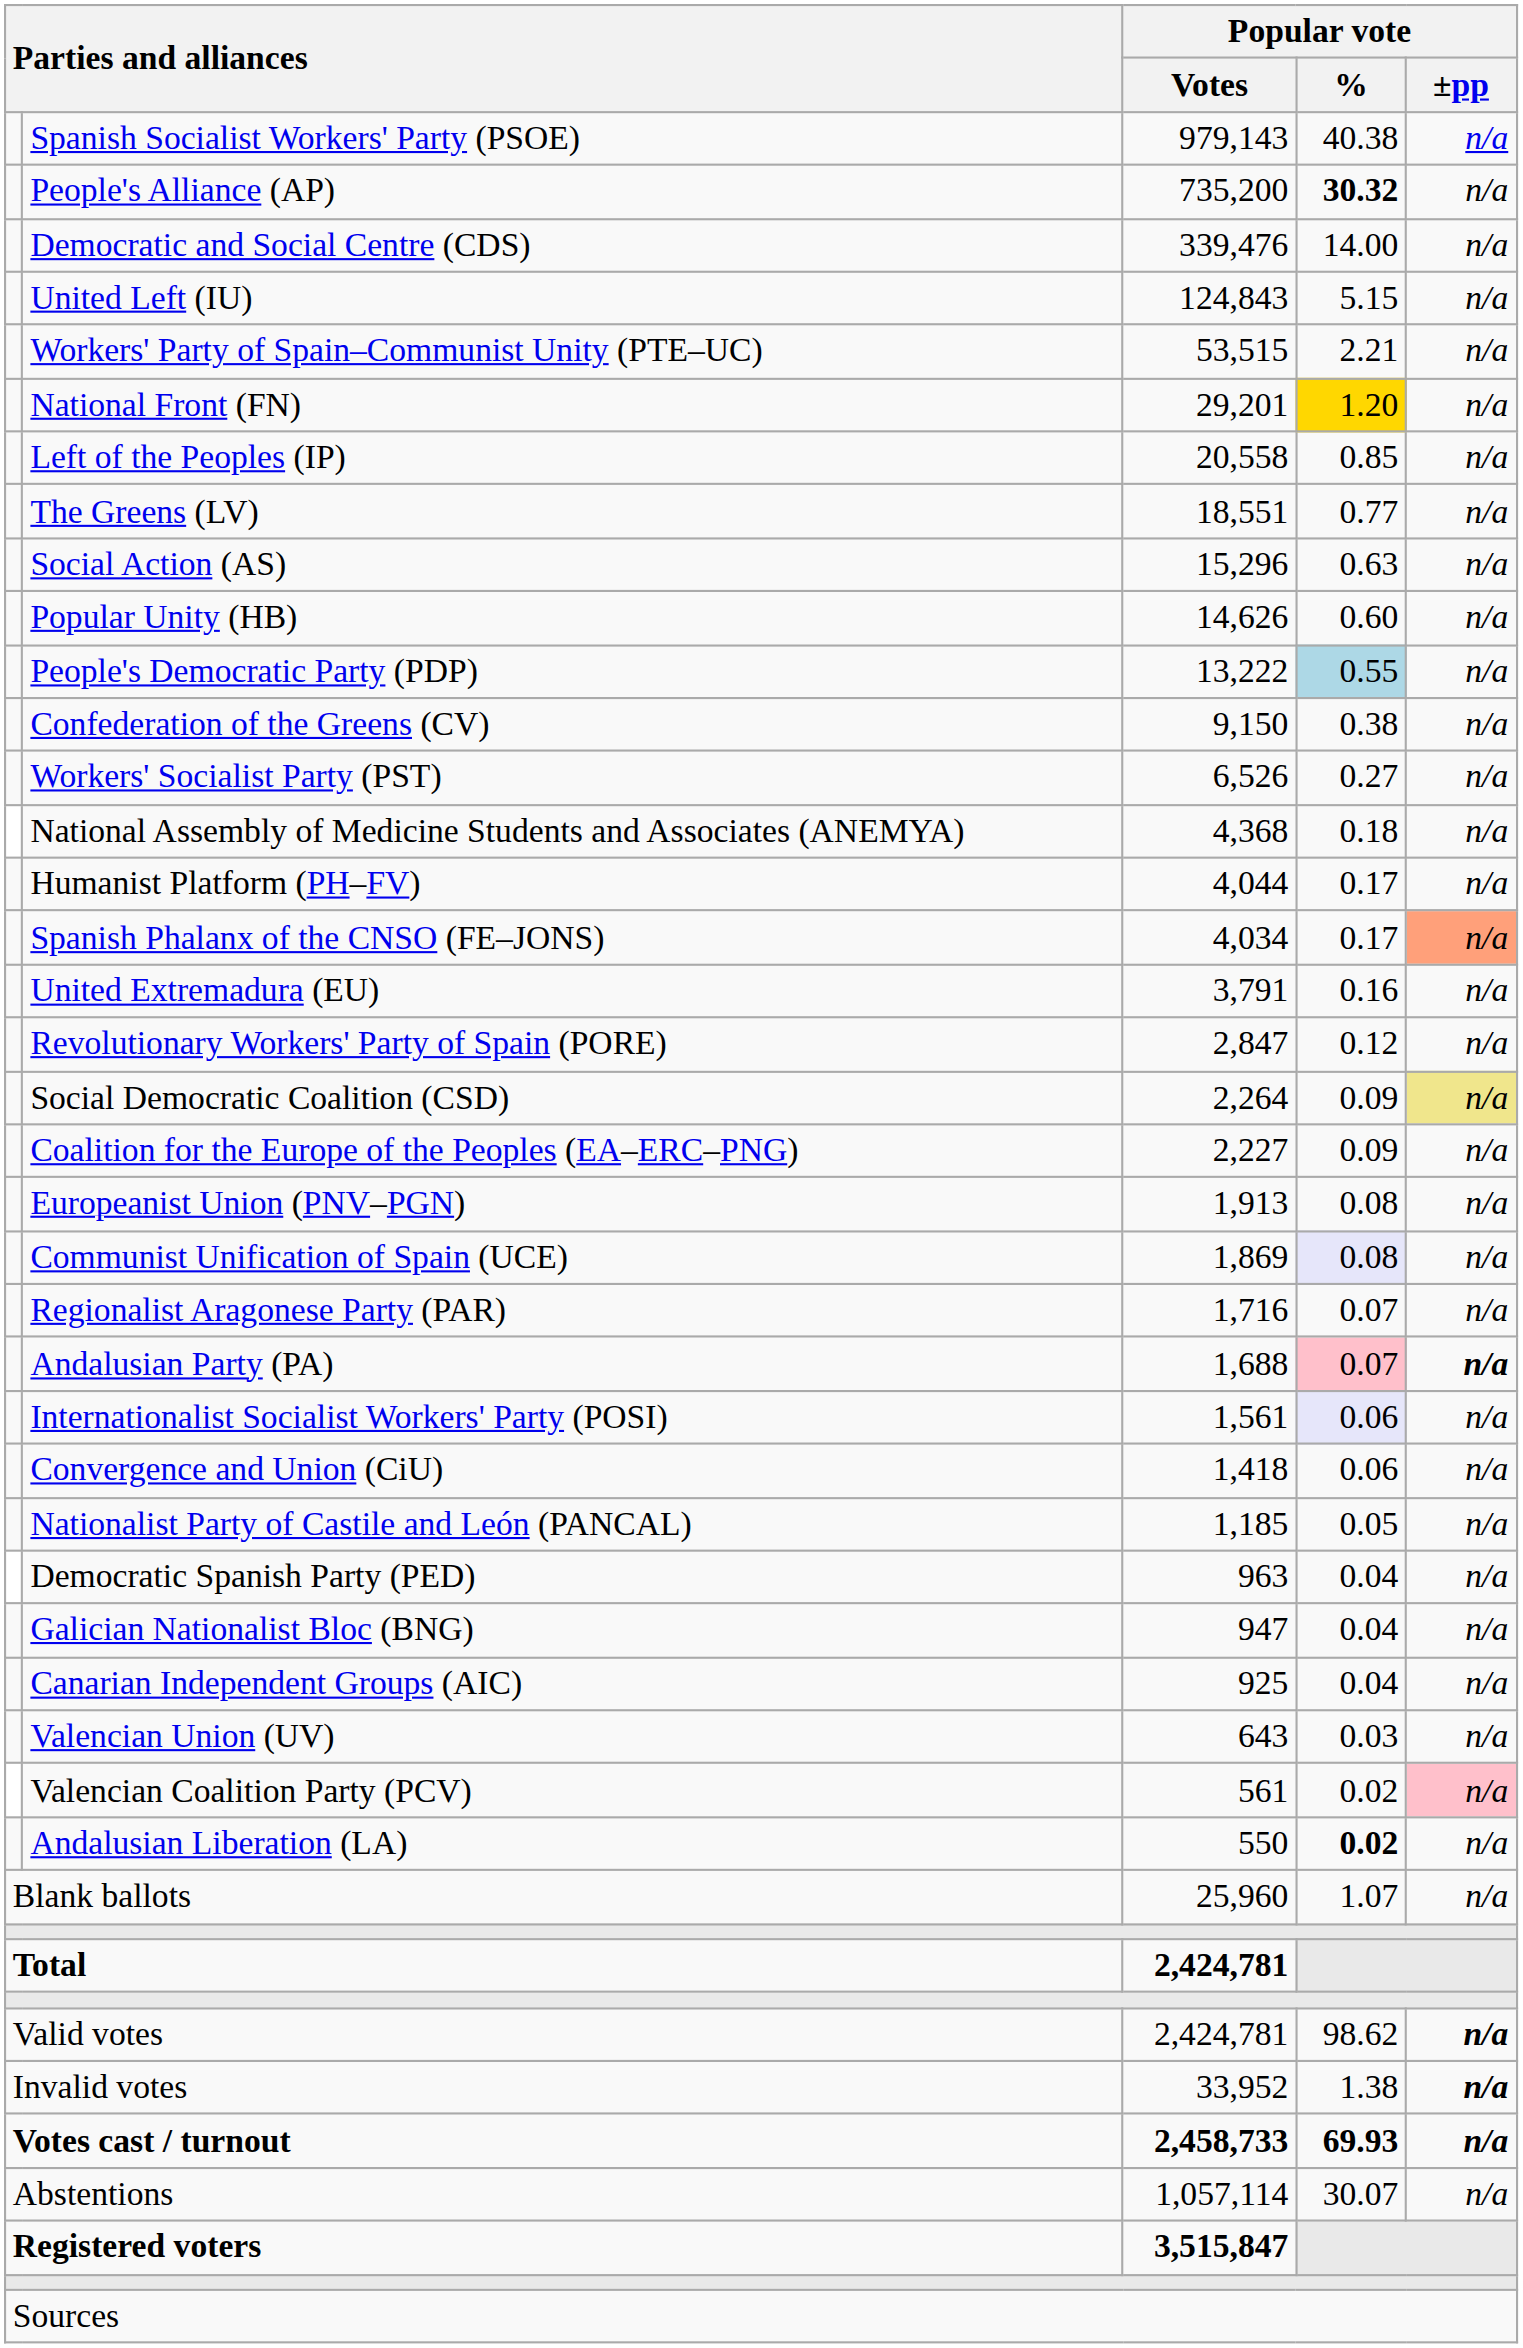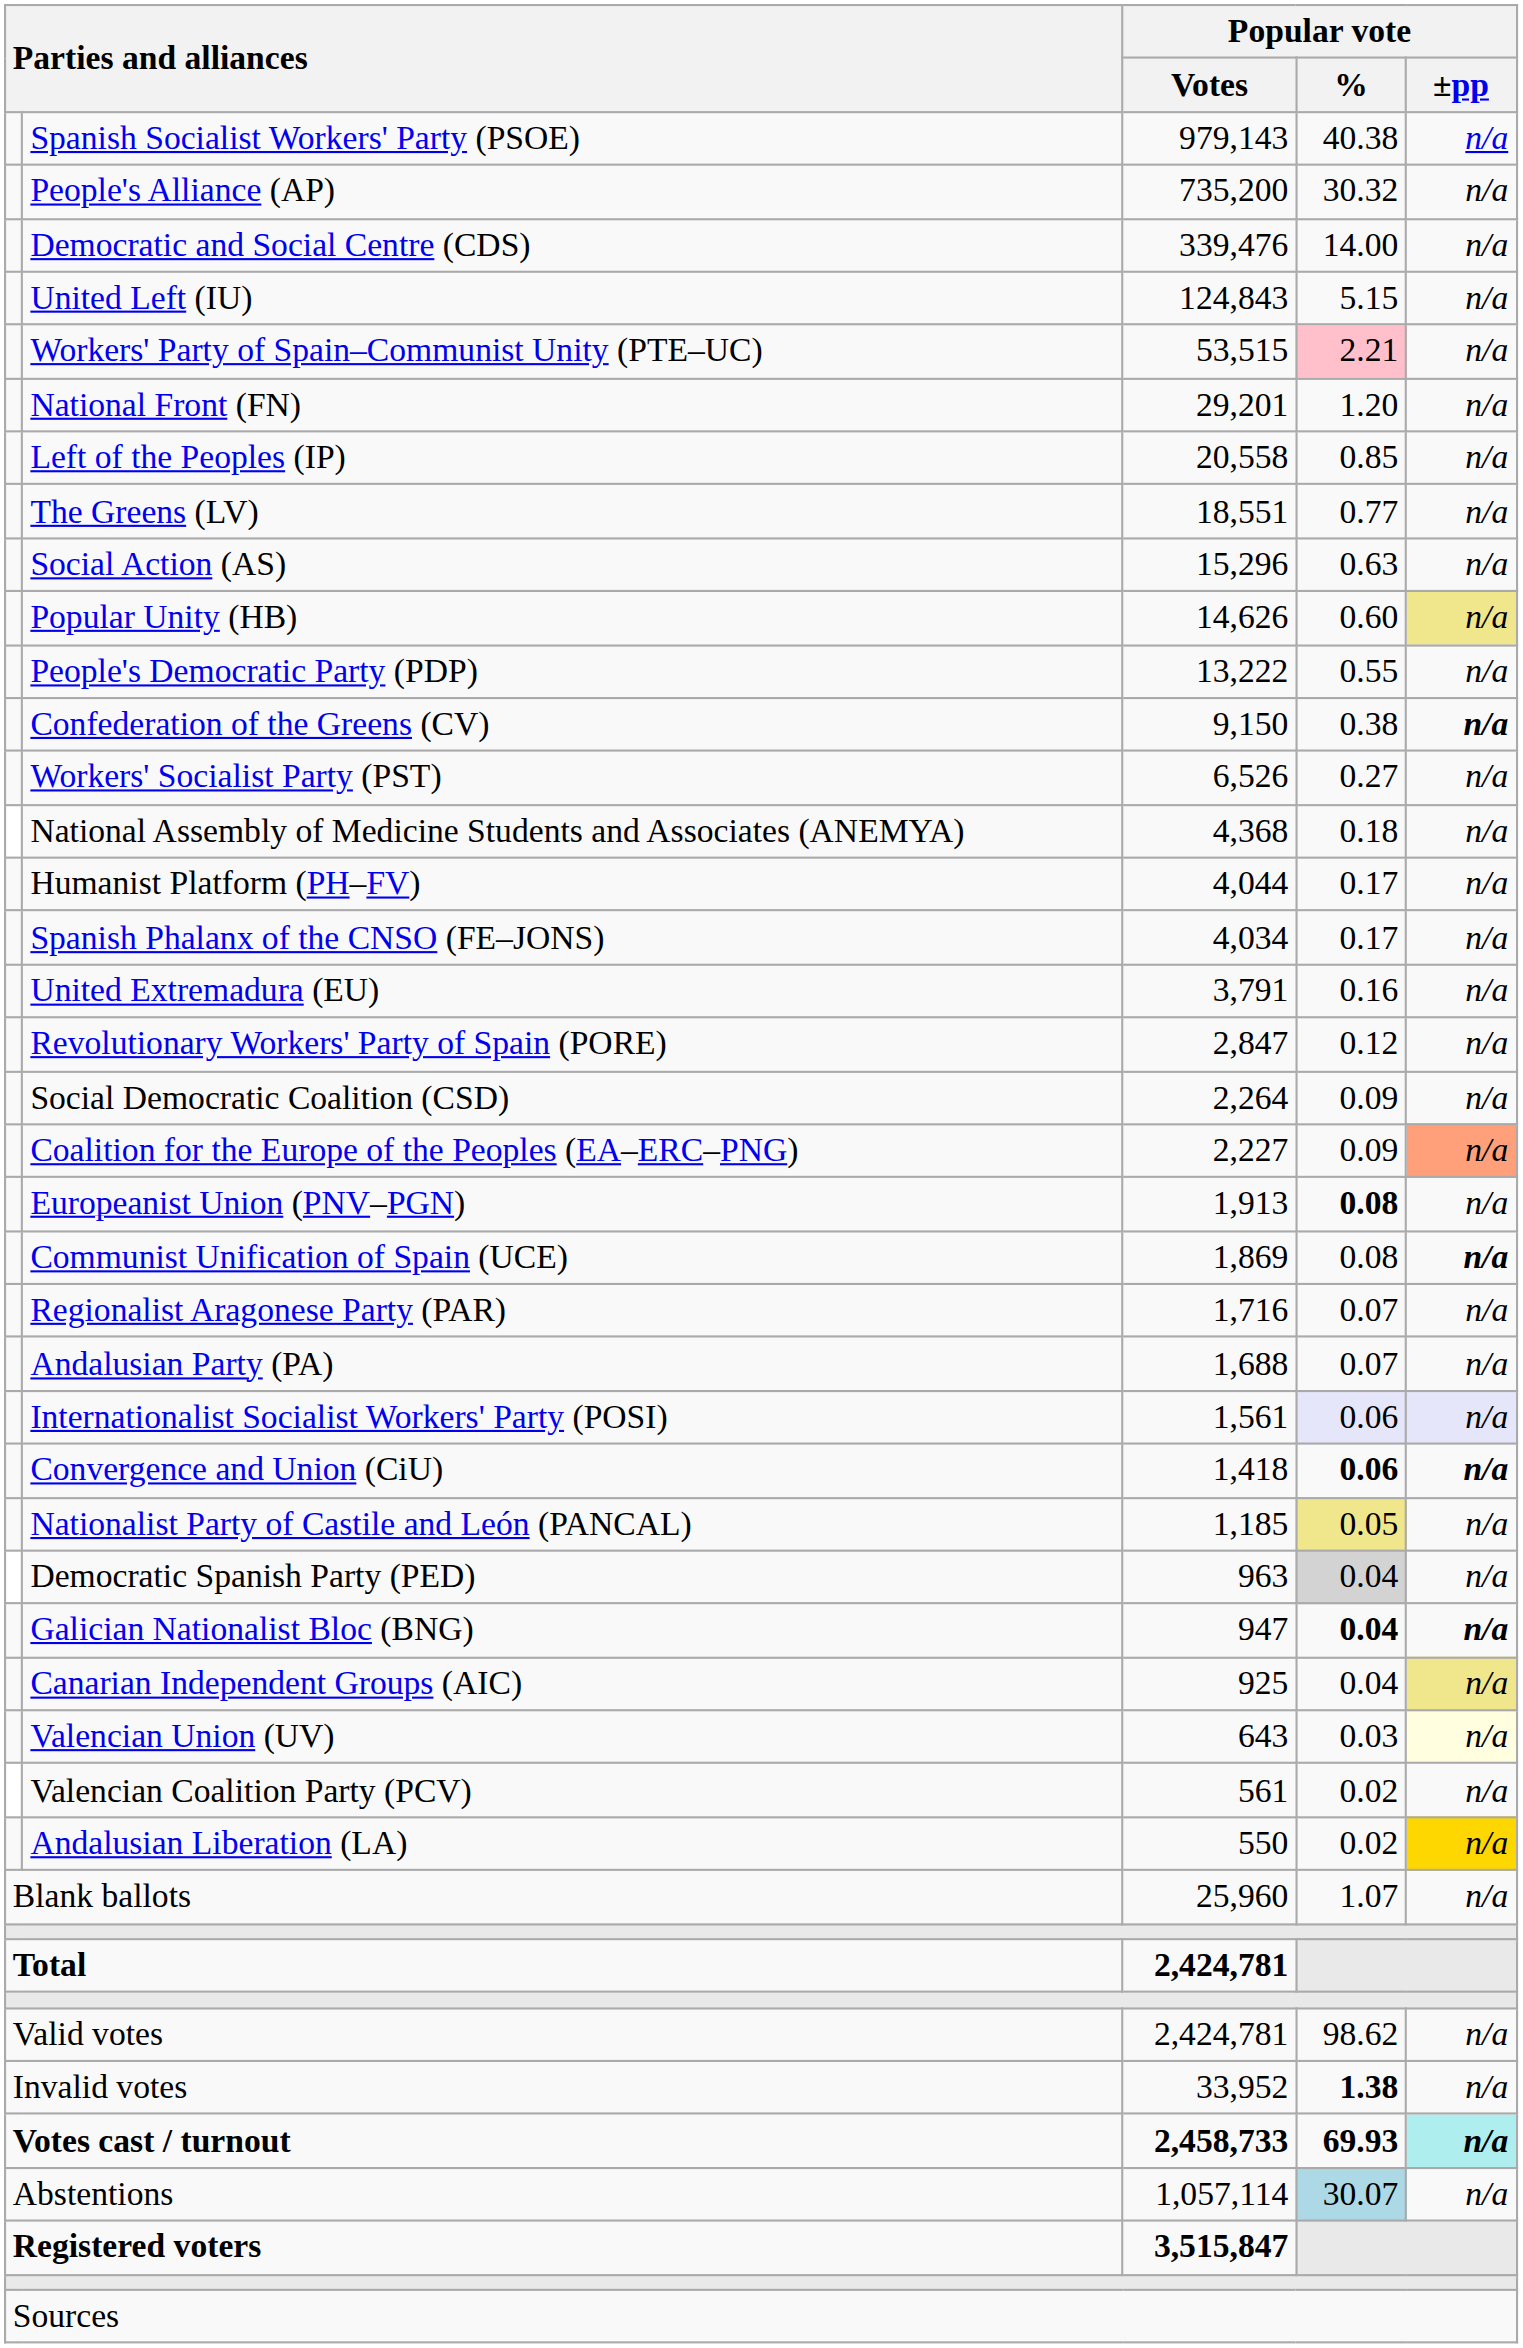(1360, 191) bold -> (1360, 191) normal
(1369, 350) no background -> (1369, 350) pink background
(1369, 404) gold background -> (1369, 404) no background
(1487, 617) no background -> (1487, 617) khaki background
(1369, 670) lightblue background -> (1369, 670) no background
(1487, 723) normal -> (1486, 723) bold
(1487, 937) lightsalmon background -> (1487, 937) no background
(1487, 1096) khaki background -> (1487, 1096) no background
(1487, 1150) no background -> (1487, 1150) lightsalmon background
(1369, 1203) normal -> (1369, 1203) bold
(1369, 1256) lavender background -> (1369, 1256) no background
(1487, 1256) normal -> (1486, 1256) bold
(1369, 1363) pink background -> (1369, 1363) no background
(1486, 1363) bold -> (1487, 1363) normal
(1487, 1416) no background -> (1487, 1416) lavender background
(1369, 1469) normal -> (1369, 1469) bold
(1487, 1469) normal -> (1486, 1469) bold
(1369, 1523) no background -> (1369, 1523) khaki background
(1369, 1576) no background -> (1369, 1576) lightgrey background
(1369, 1629) normal -> (1369, 1629) bold
(1487, 1629) normal -> (1486, 1629) bold
(1487, 1683) no background -> (1487, 1683) khaki background
(1487, 1736) no background -> (1487, 1736) lightyellow background
(1487, 1789) pink background -> (1487, 1789) no background
(1369, 1842) bold -> (1369, 1842) normal
(1487, 1842) no background -> (1487, 1842) gold background
(1486, 2033) bold -> (1487, 2033) normal
(1369, 2087) normal -> (1369, 2087) bold
(1486, 2087) bold -> (1487, 2087) normal
(1486, 2140) no background -> (1486, 2140) paleturquoise background
(1360, 2193) no background -> (1360, 2193) lightblue background
